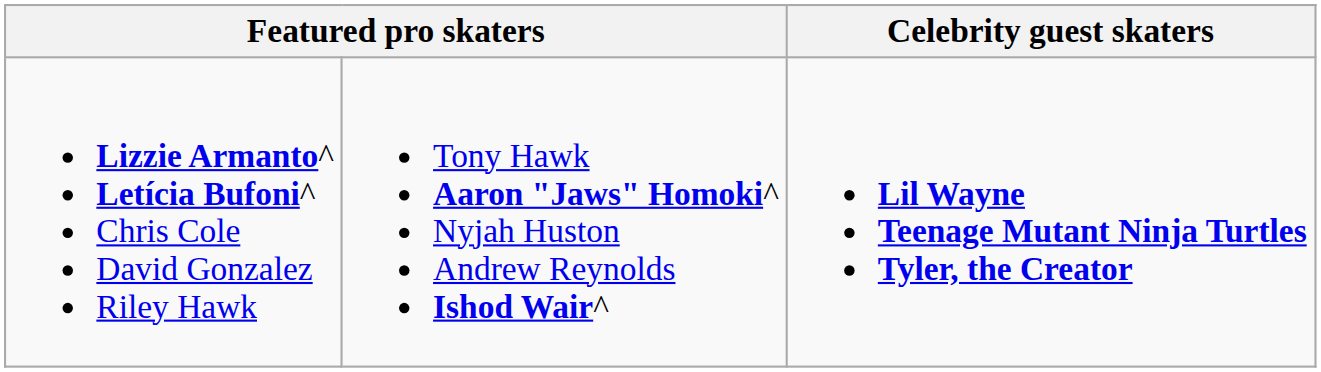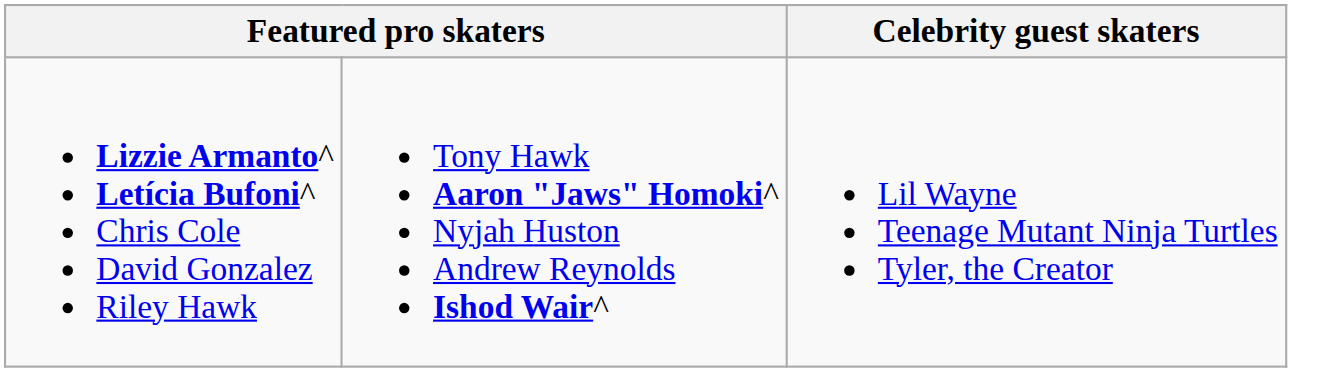(1050, 231) bold -> (1036, 231) normal
